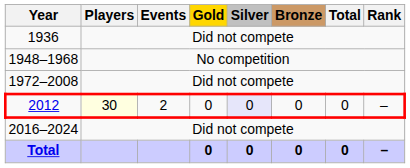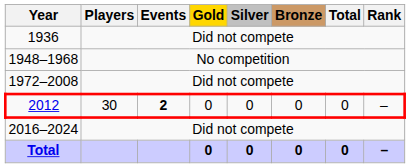(109, 105) lightyellow background -> (109, 105) no background
(163, 105) normal -> (163, 105) bold
(250, 105) lavender background -> (250, 105) no background
